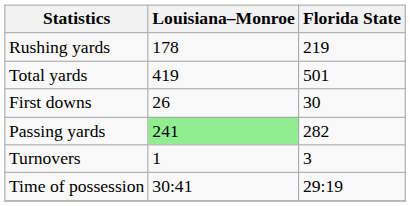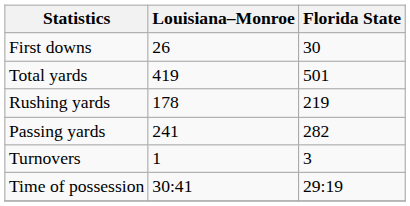rows swapped: (50, 102) <-> (60, 46)
(166, 130) lightgreen background -> (166, 130) no background
